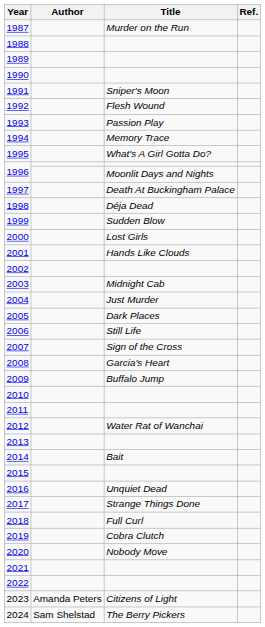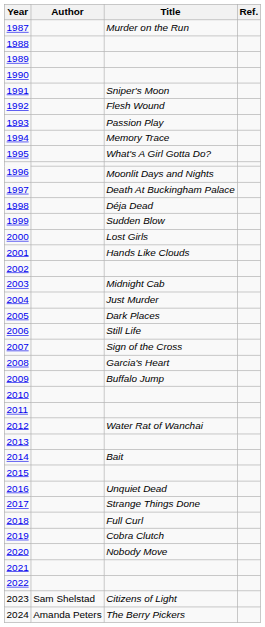(67, 599) Amanda Peters -> (64, 599) Sam Shelstad
(64, 614) Sam Shelstad -> (67, 614) Amanda Peters
